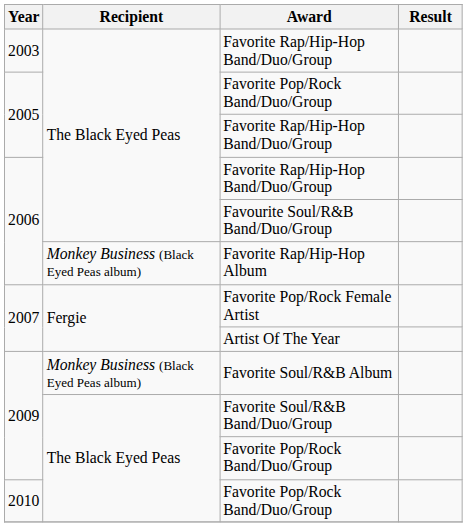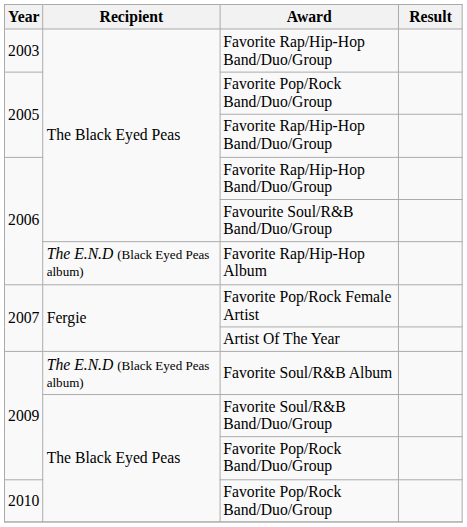(120, 263) Monkey Business (Black Eyed Peas album) -> (128, 263) The E.N.D (Black Eyed Peas album)
(120, 373) Monkey Business (Black Eyed Peas album) -> (128, 373) The E.N.D (Black Eyed Peas album)
